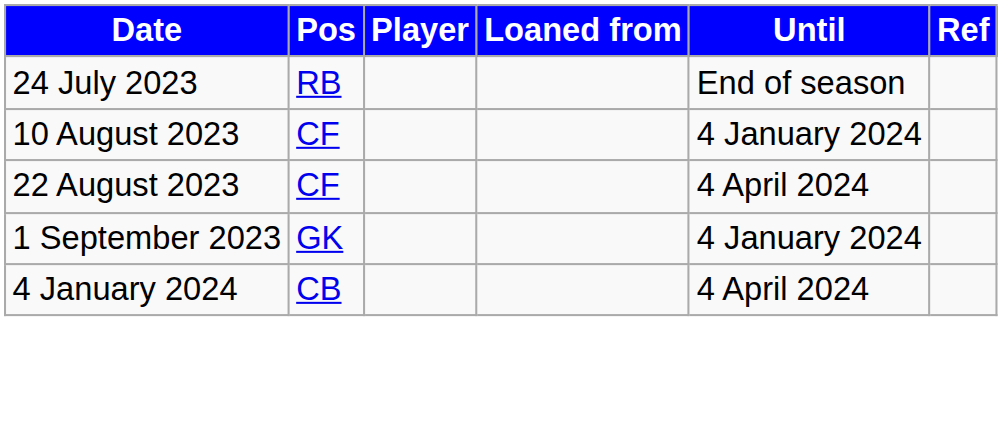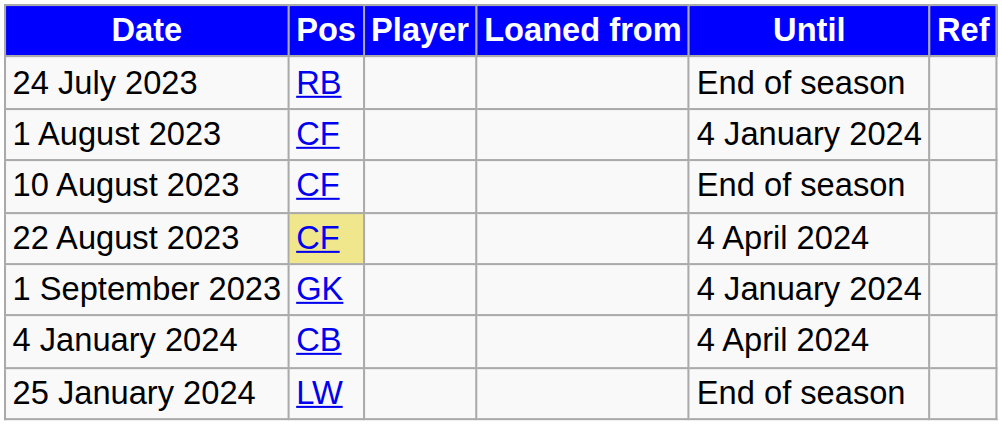+ row: (117, 133)
(809, 133) 4 January 2024 -> (801, 185) End of season
(318, 185) no background -> (318, 237) khaki background
+ row: (134, 392)
